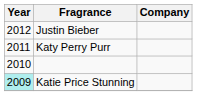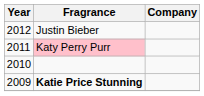(73, 47) no background -> (73, 47) pink background
(19, 82) paleturquoise background -> (19, 82) no background
(85, 82) normal -> (89, 82) bold
